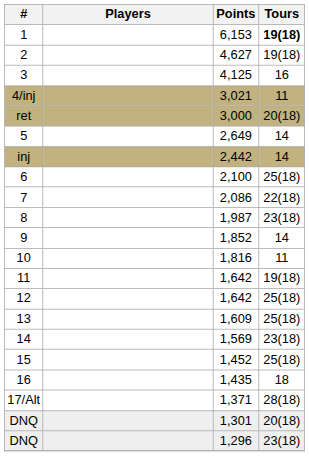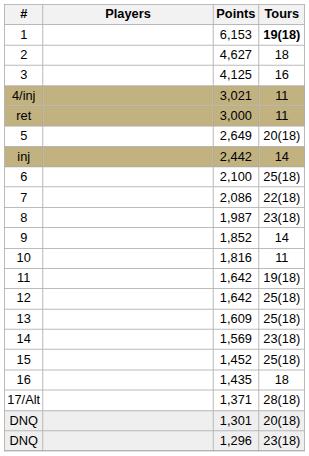(282, 55) 19(18) -> (282, 55) 18
(282, 116) 20(18) -> (282, 116) 11
(282, 136) 14 -> (282, 136) 20(18)
